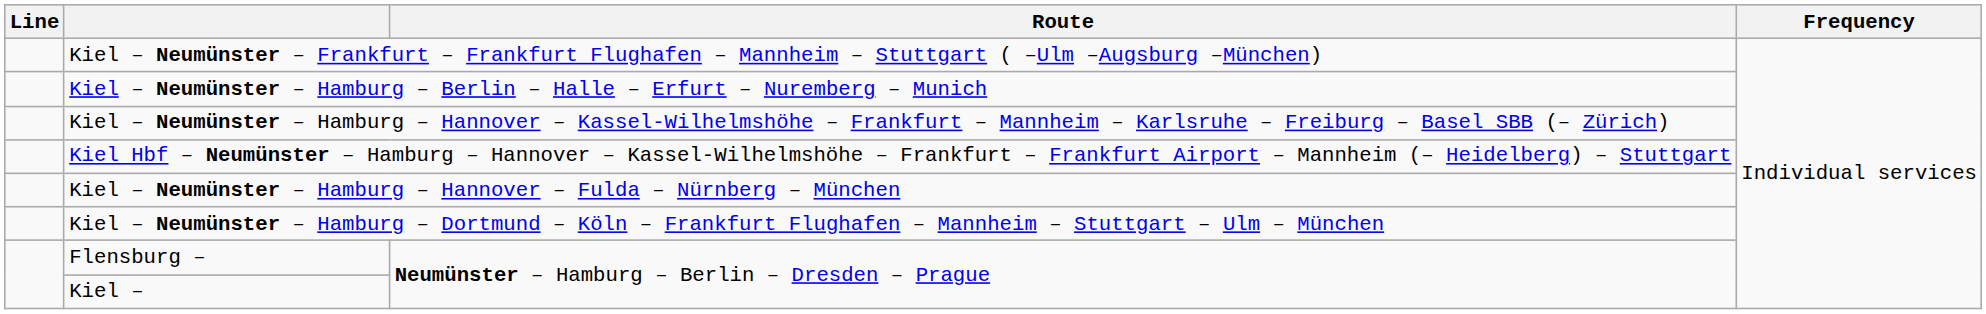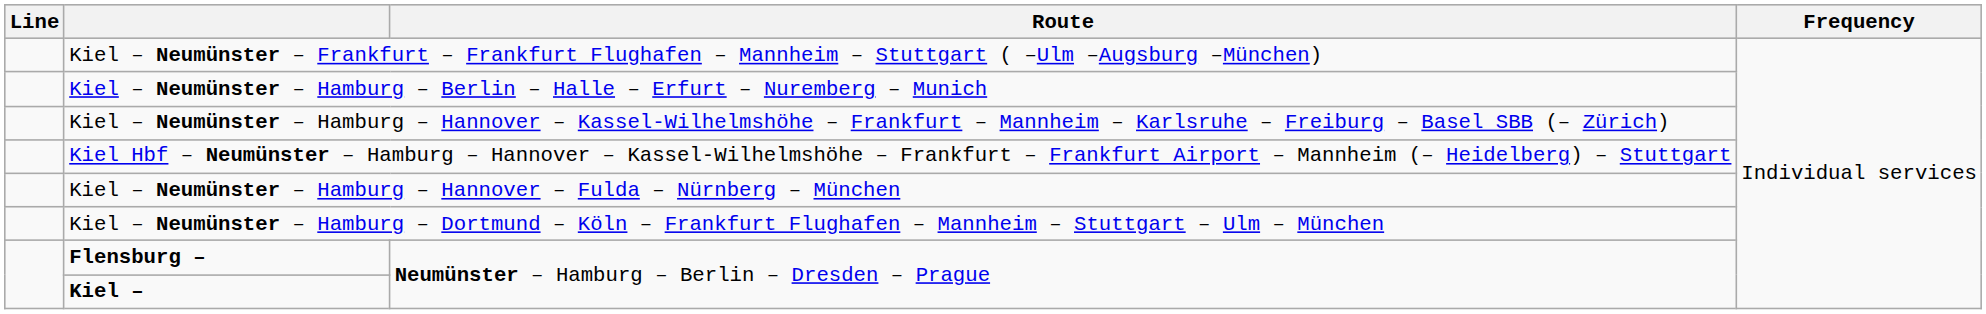(137, 257) normal -> (137, 257) bold
(106, 291) normal -> (106, 291) bold
